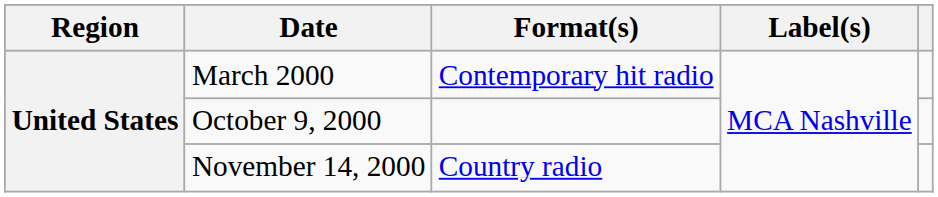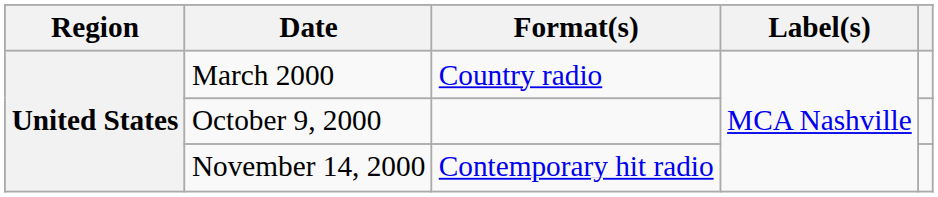(576, 74) Contemporary hit radio -> (521, 74) Country radio
(521, 167) Country radio -> (576, 167) Contemporary hit radio
